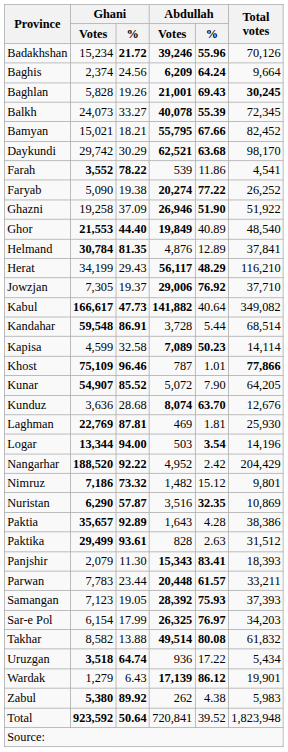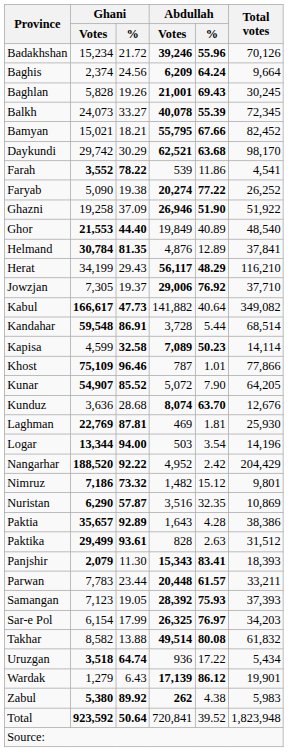(133, 53) bold -> (133, 53) normal
(264, 92) bold -> (264, 92) normal
(175, 229) bold -> (175, 229) normal
(172, 307) bold -> (172, 307) normal
(133, 346) normal -> (133, 346) bold
(264, 365) bold -> (264, 365) normal
(215, 444) bold -> (215, 444) normal
(212, 502) bold -> (212, 502) normal
(99, 561) normal -> (99, 561) bold
(183, 698) normal -> (183, 698) bold
